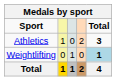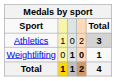(99, 40) no background -> (99, 40) lightgrey background
(72, 54) normal -> (72, 54) bold
(82, 54) normal -> (82, 54) bold
(99, 54) lightblue background -> (99, 54) no background
